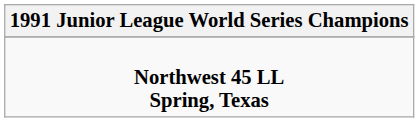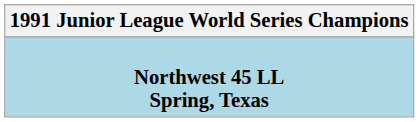(209, 88) no background -> (209, 88) lightblue background
